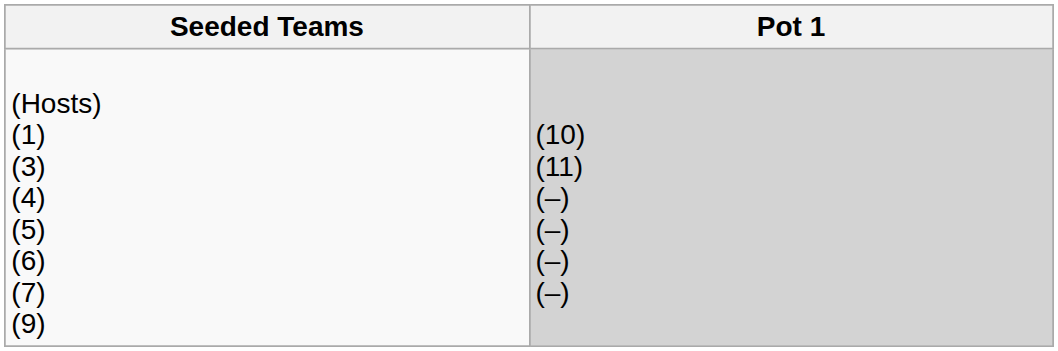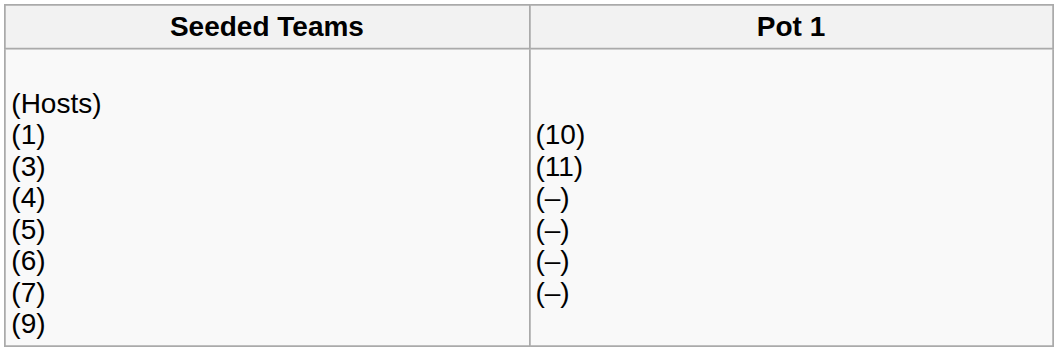(560, 212) lightgrey background -> (560, 212) no background
